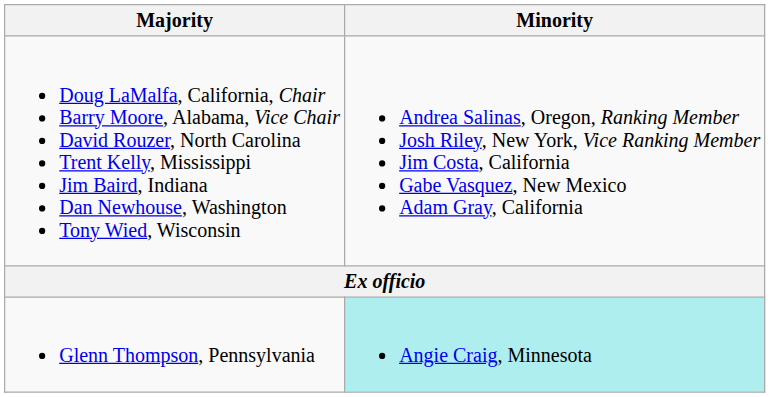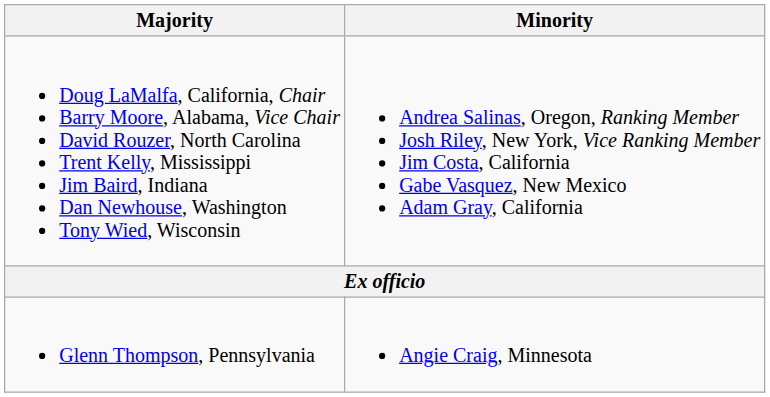(555, 356) paleturquoise background -> (555, 356) no background
